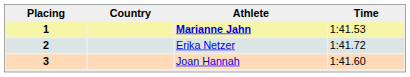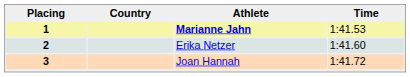(348, 45) 1:41.72 -> (348, 45) 1:41.60
(348, 61) 1:41.60 -> (348, 61) 1:41.72
